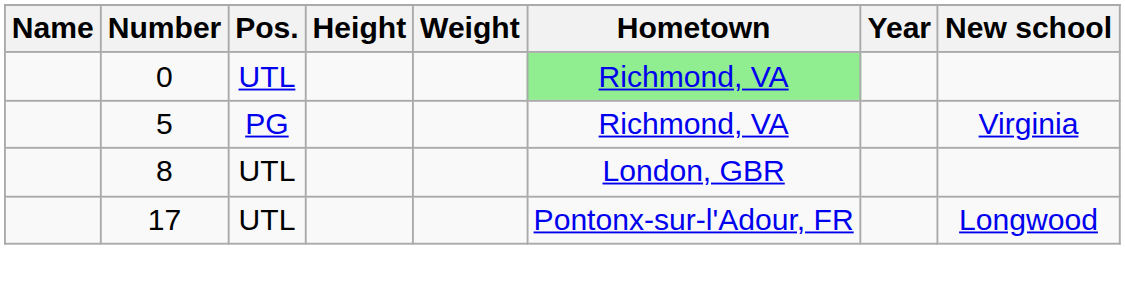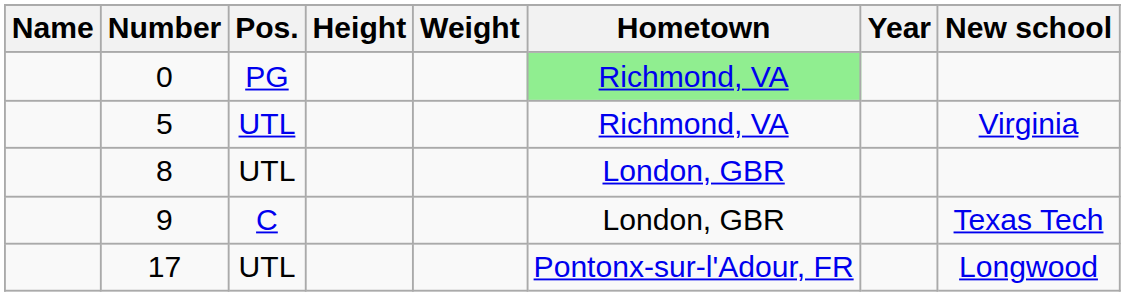(267, 76) UTL -> (267, 76) PG
(267, 123) PG -> (267, 123) UTL
+ row: (164, 219)
